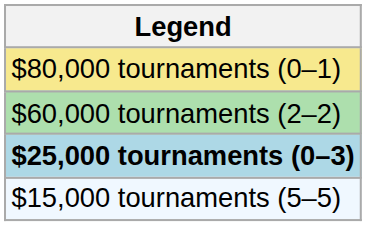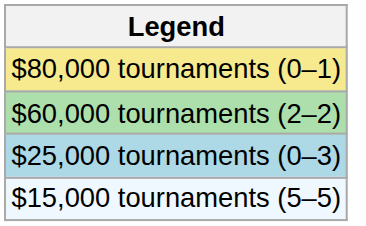(183, 155) bold -> (176, 155) normal
